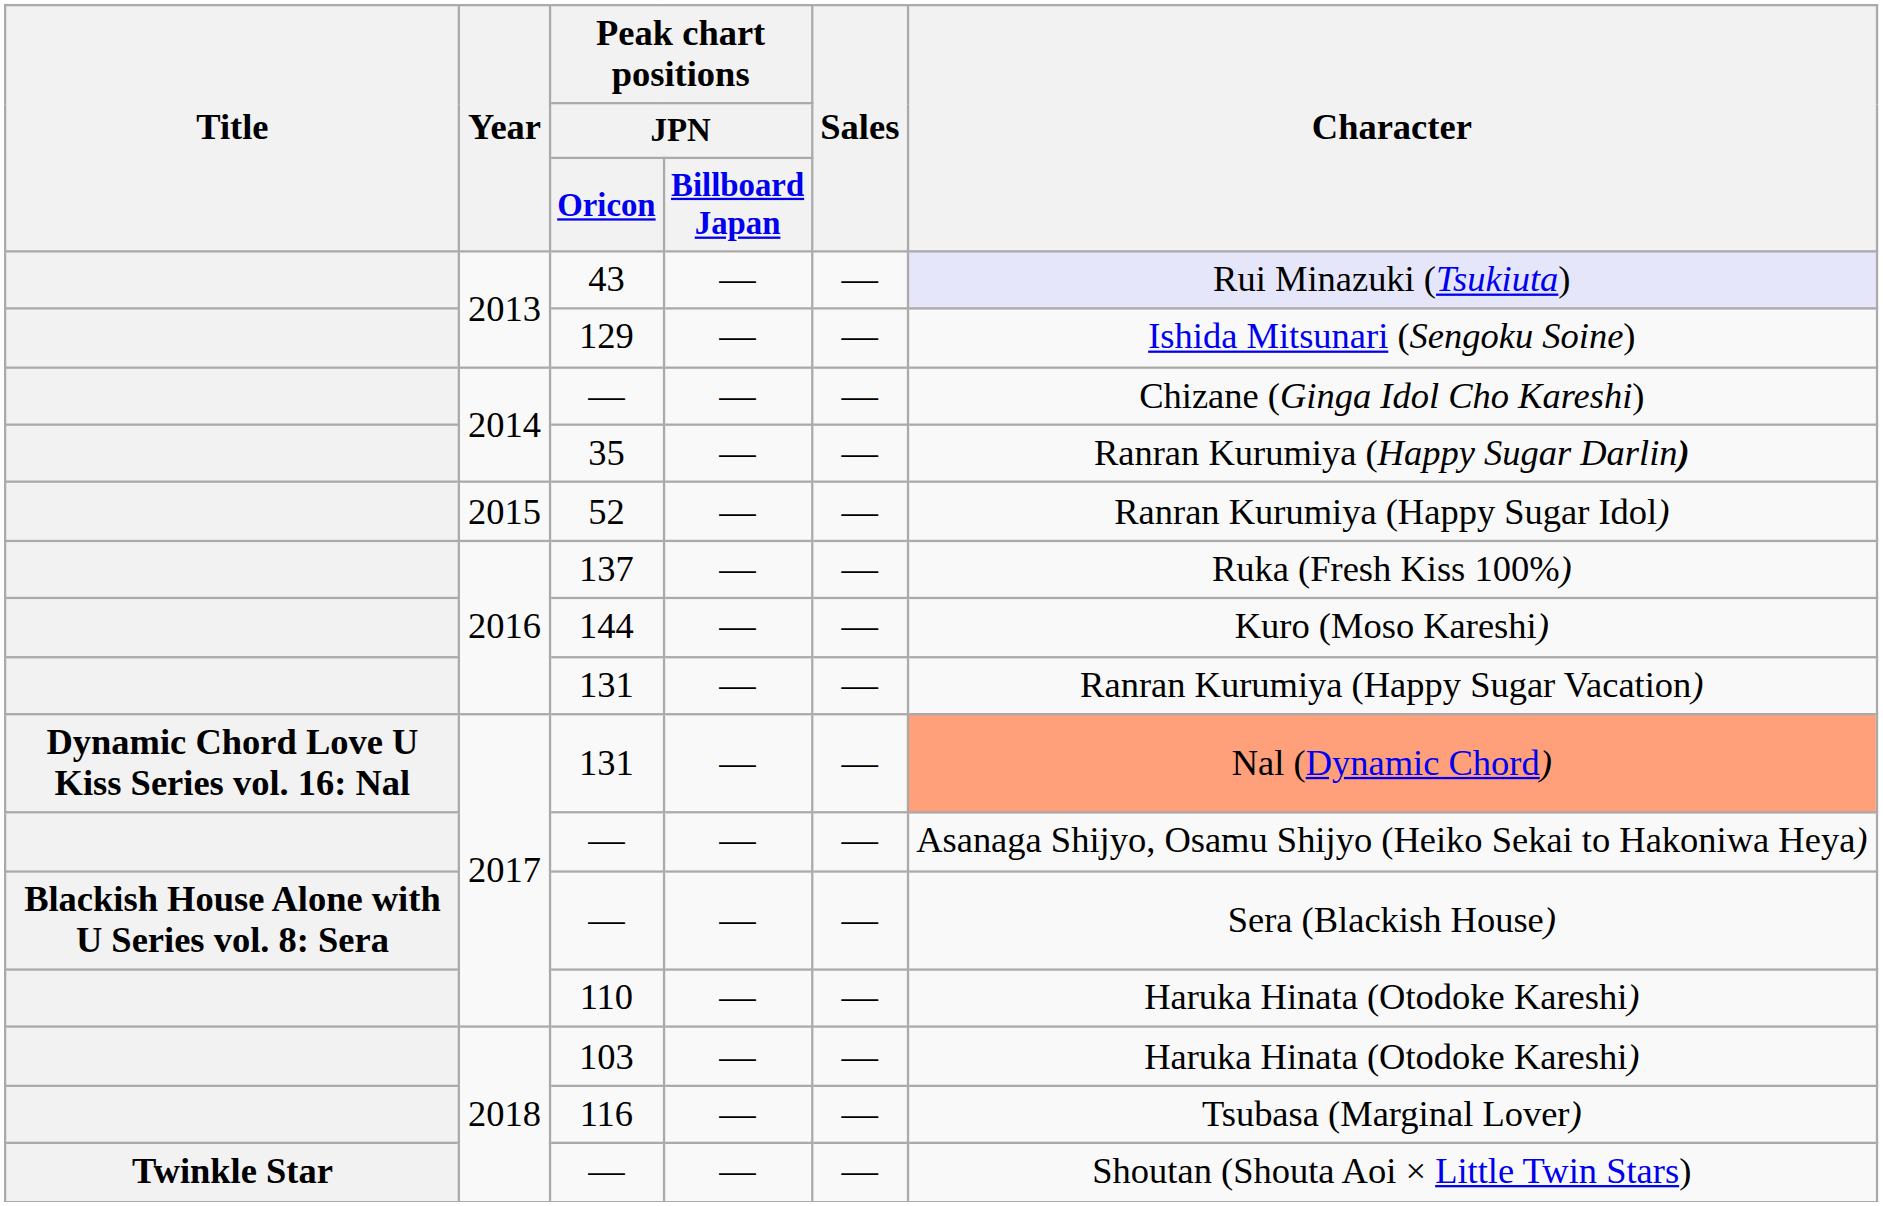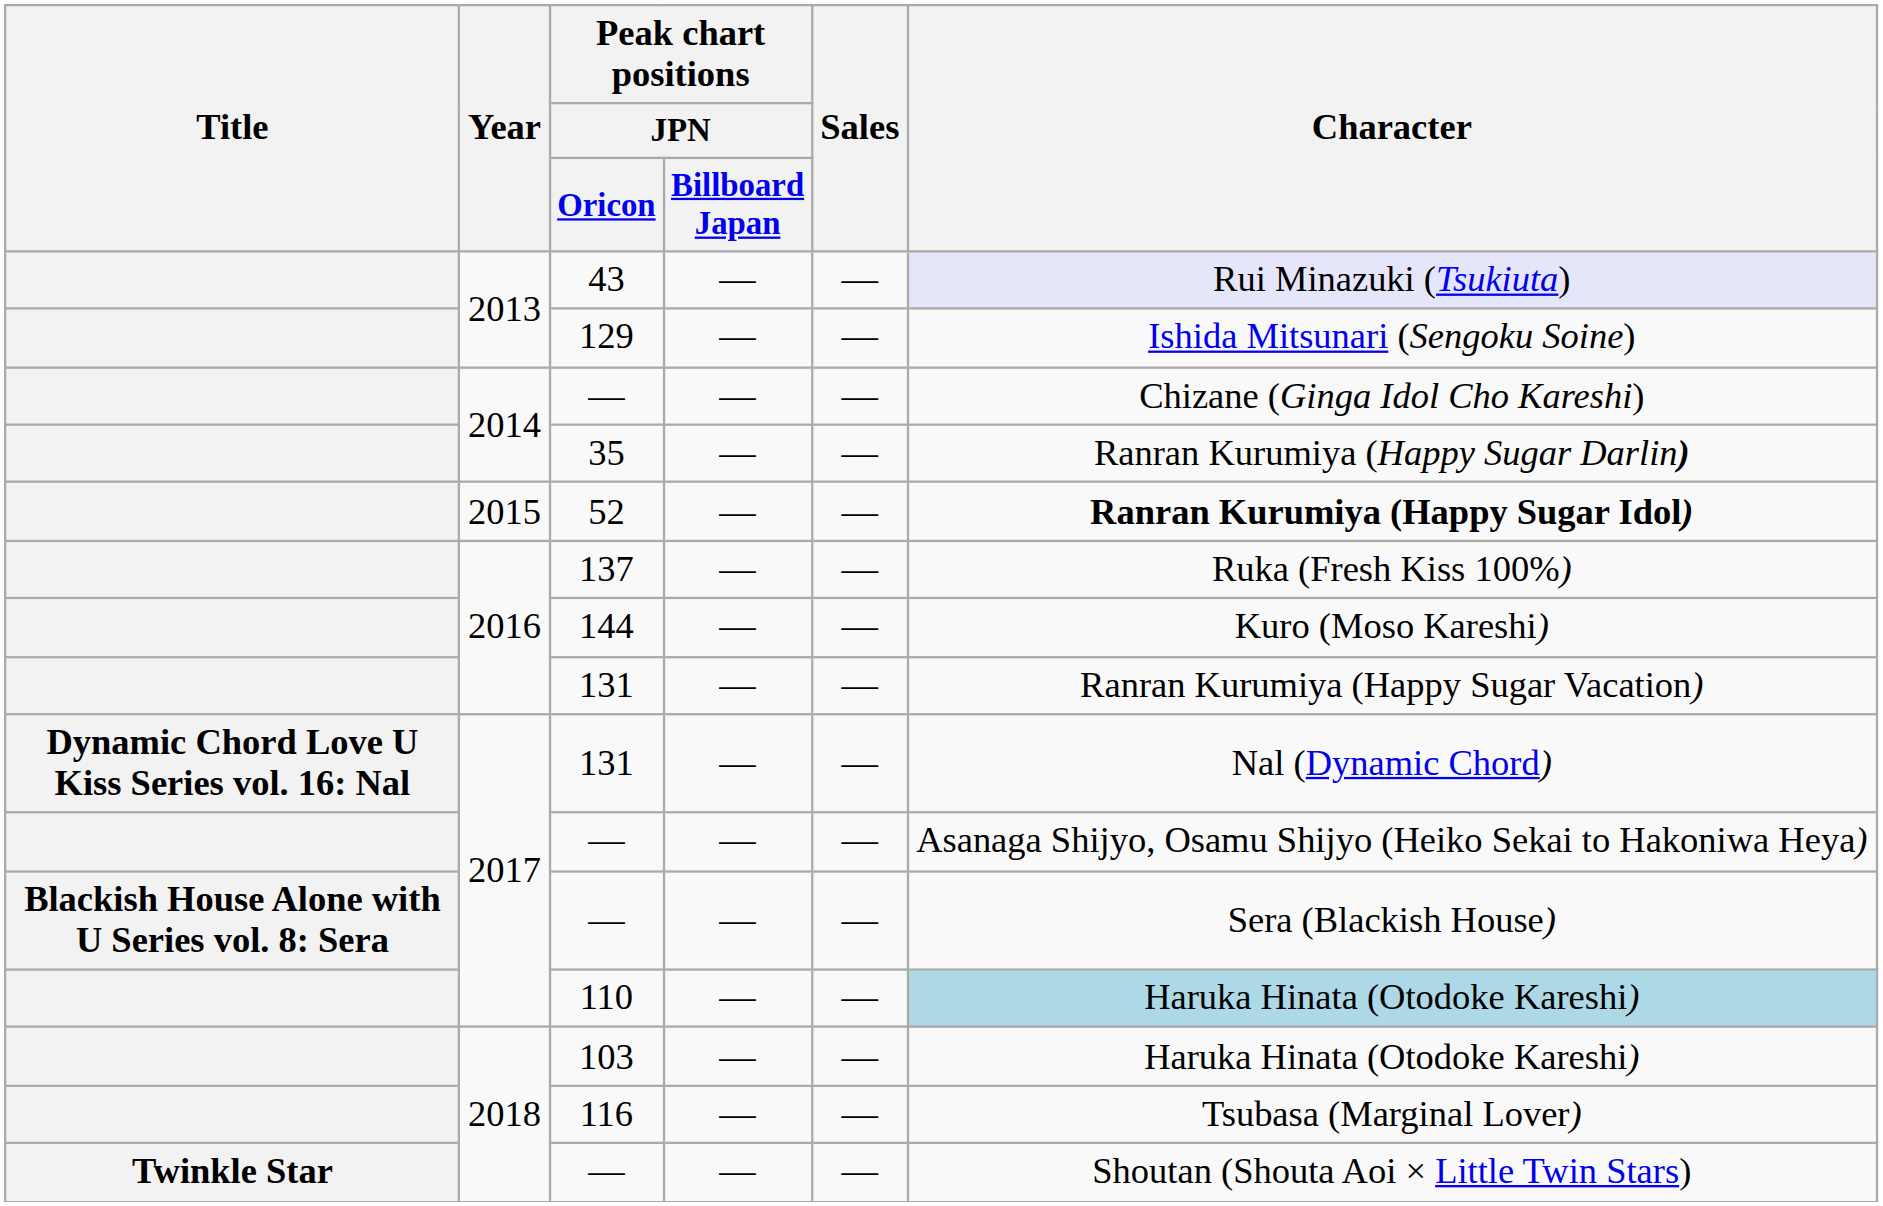(1392, 510) normal -> (1392, 510) bold
(1392, 762) lightsalmon background -> (1392, 762) no background
(1392, 997) no background -> (1392, 997) lightblue background
